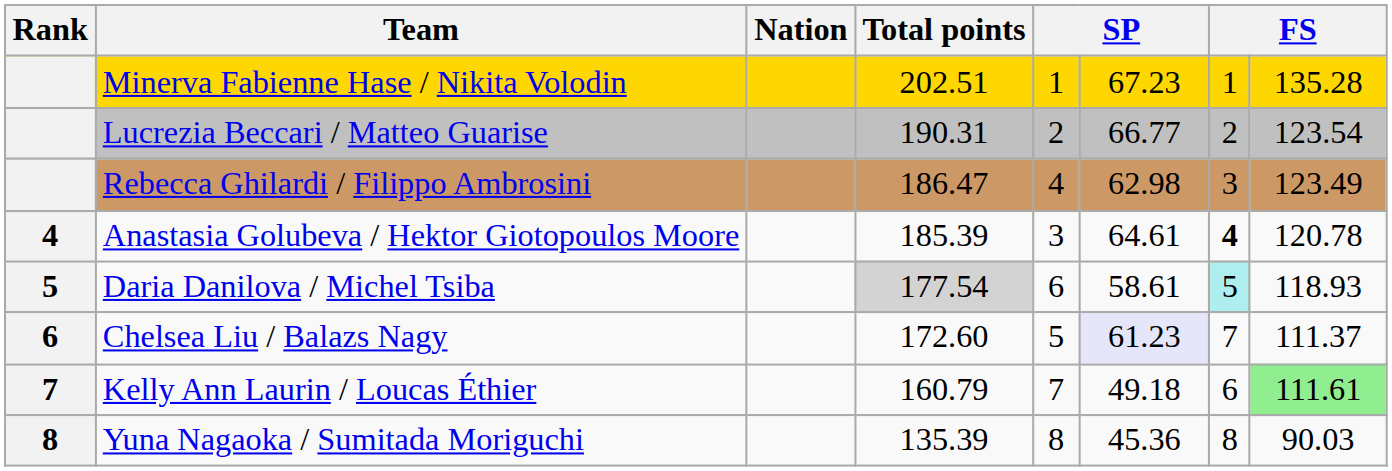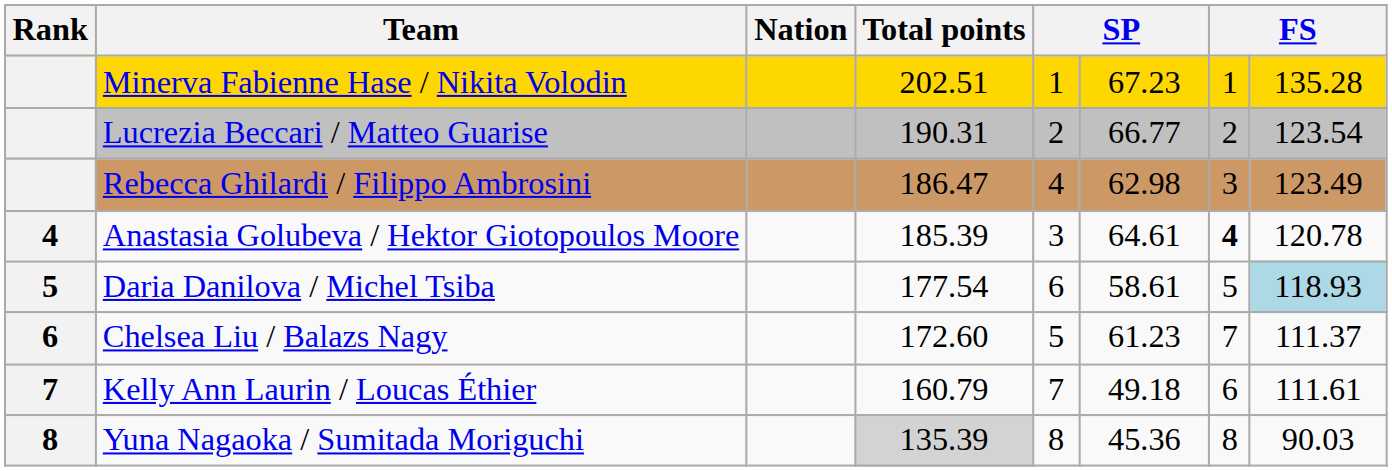(944, 286) lightgrey background -> (944, 286) no background
(1230, 286) paleturquoise background -> (1230, 286) no background
(1318, 286) no background -> (1318, 286) lightblue background
(1144, 337) lavender background -> (1144, 337) no background
(1318, 388) lightgreen background -> (1318, 388) no background
(944, 440) no background -> (944, 440) lightgrey background
